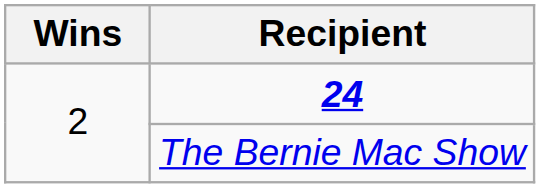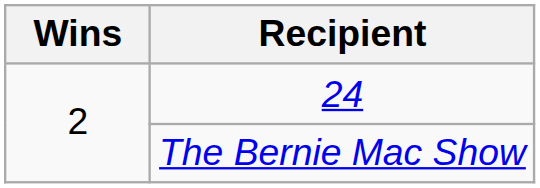(342, 93) bold -> (342, 93) normal
